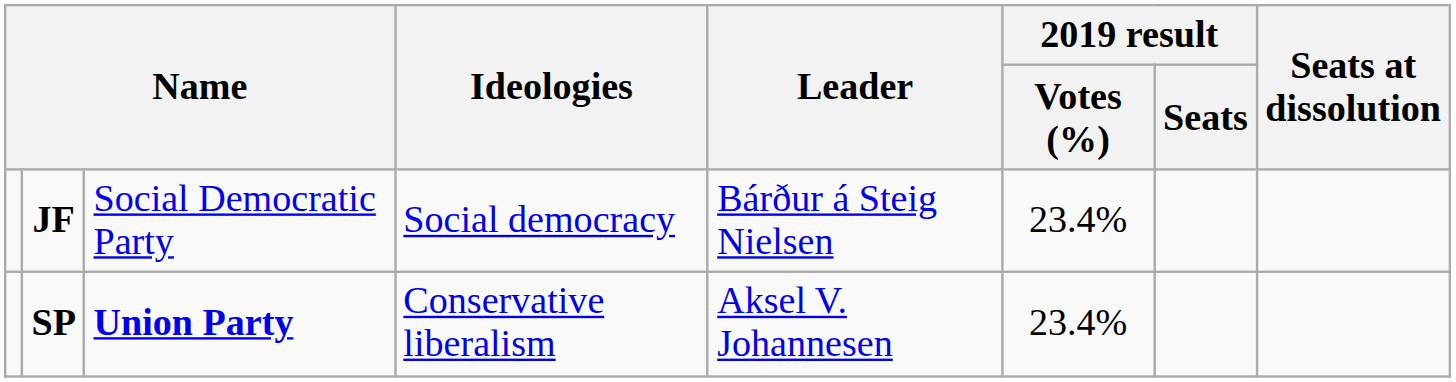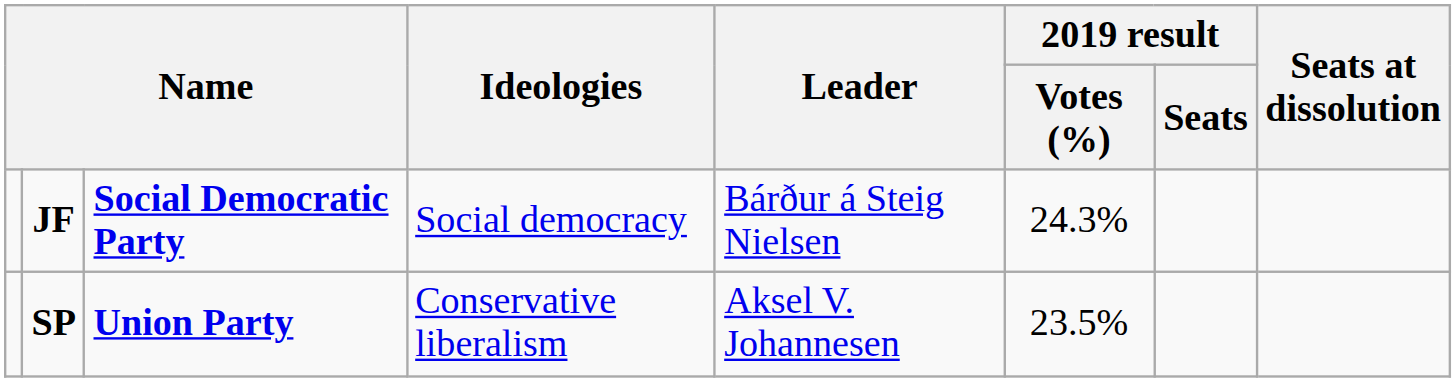(235, 219) normal -> (241, 219) bold
(1078, 219) 23.4% -> (1079, 219) 24.3%
(1078, 322) 23.4% -> (1079, 322) 23.5%
